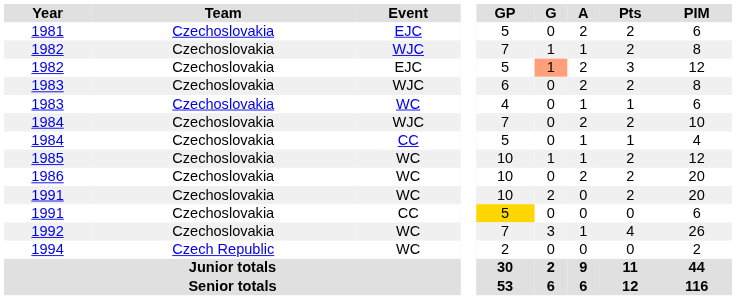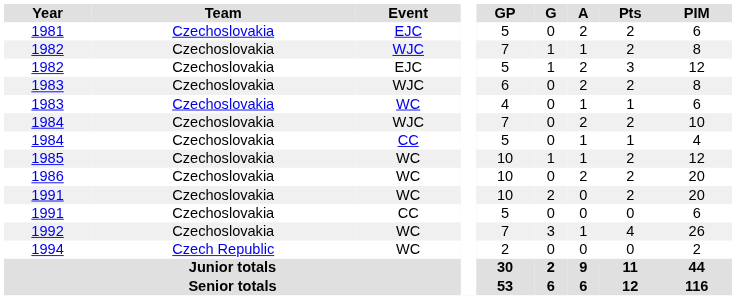(551, 67) lightsalmon background -> (551, 67) no background
(505, 213) gold background -> (505, 213) no background
